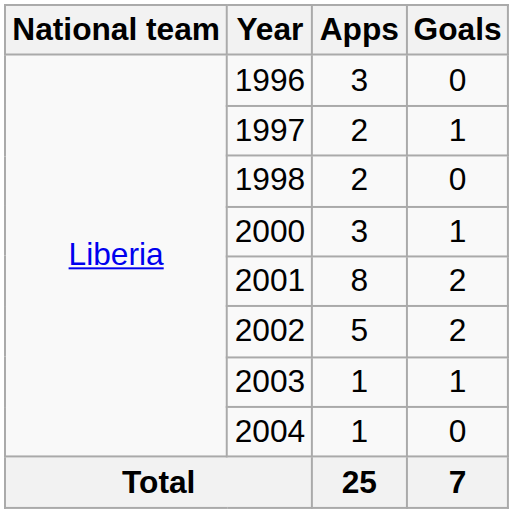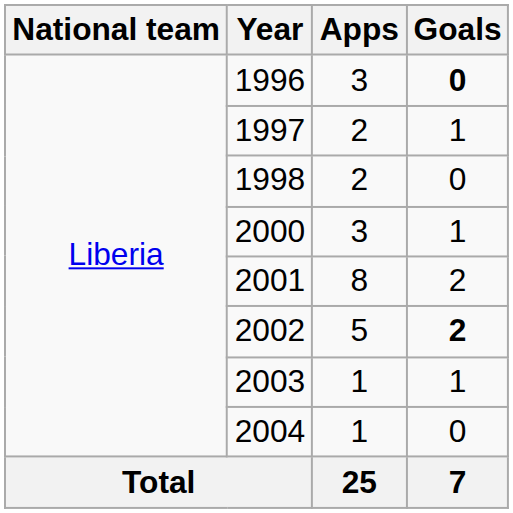(458, 79) normal -> (458, 79) bold
(458, 331) normal -> (458, 331) bold
